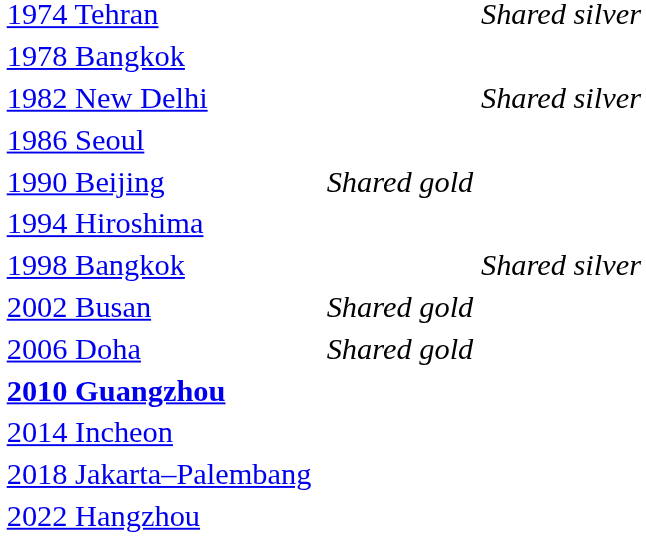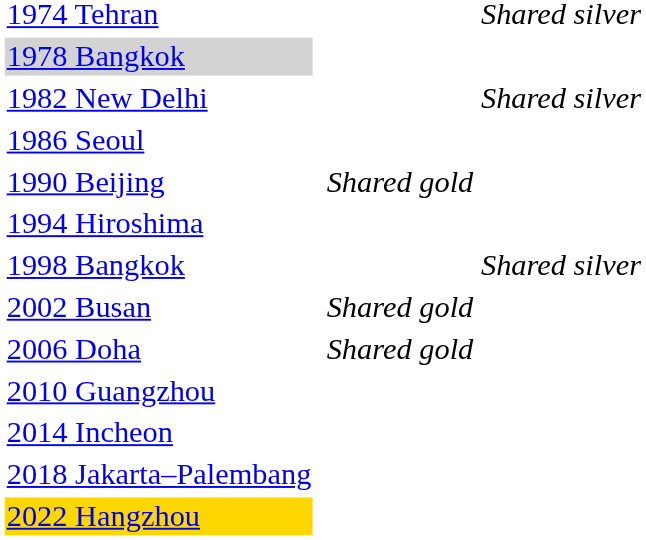(96, 56) no background -> (96, 56) lightgrey background
(116, 390) bold -> (111, 390) normal
(103, 515) no background -> (103, 515) gold background
